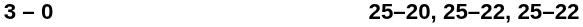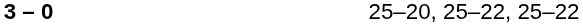(474, 11) bold -> (474, 11) normal
